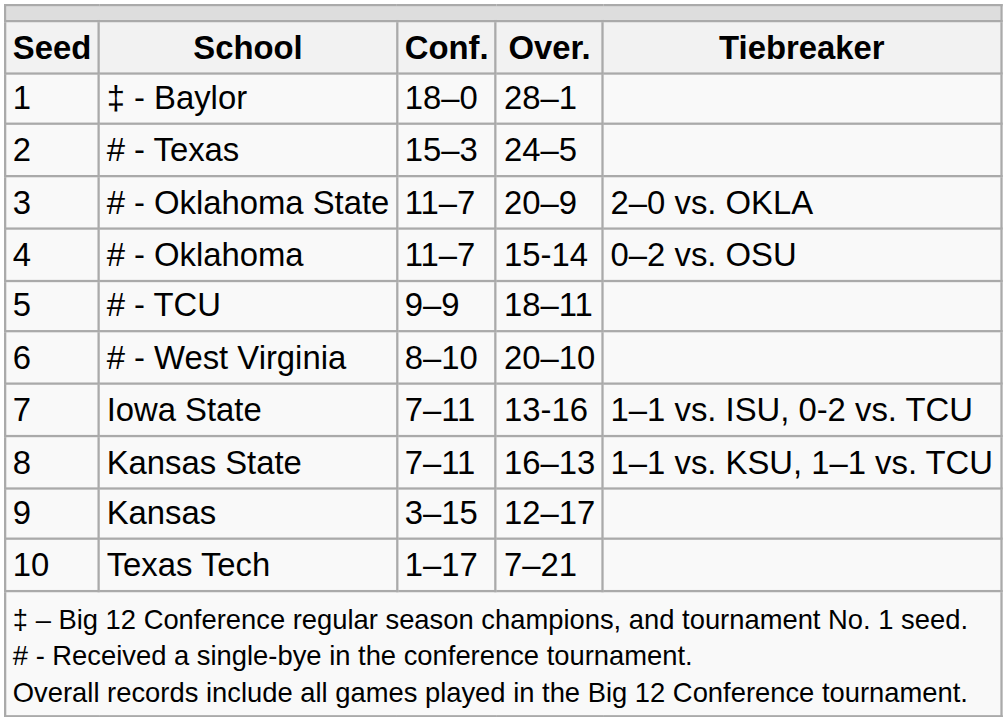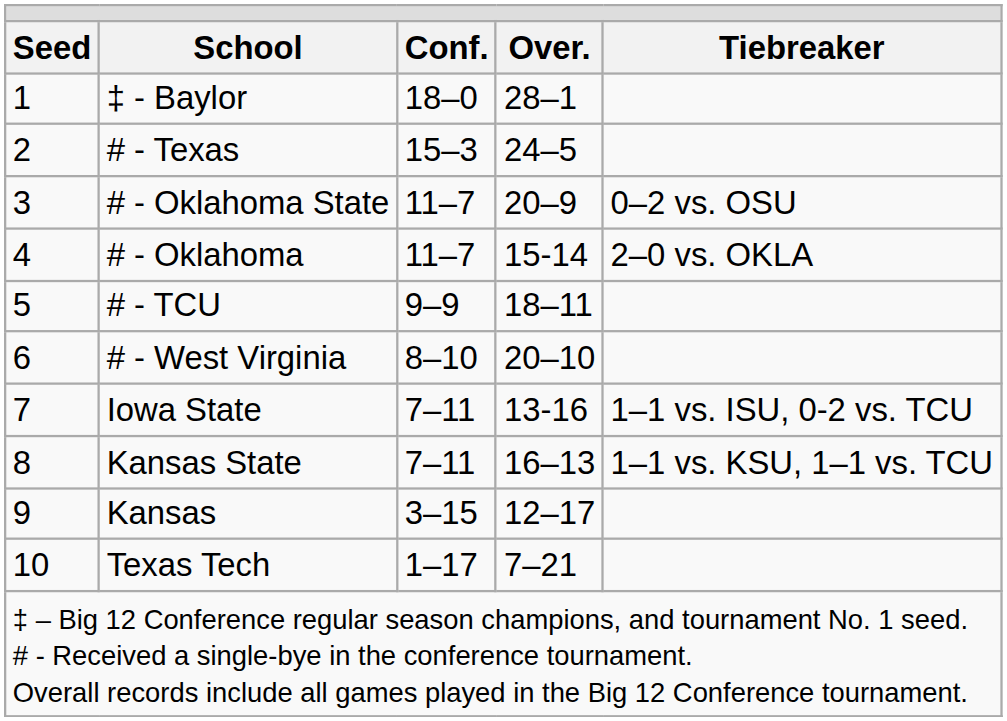(712, 202) 2–0 vs. OKLA -> (704, 202) 0–2 vs. OSU
(704, 254) 0–2 vs. OSU -> (712, 254) 2–0 vs. OKLA
